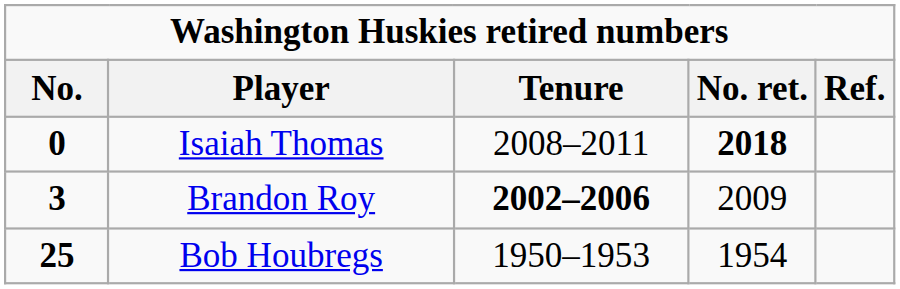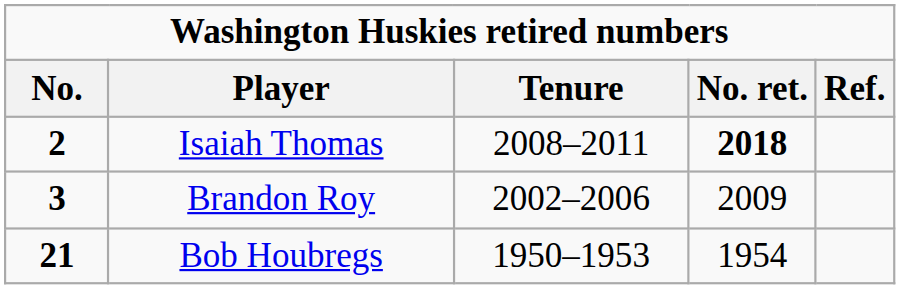(57, 143) 0 -> (57, 143) 2
(571, 198) bold -> (571, 198) normal
(57, 254) 25 -> (57, 254) 21
